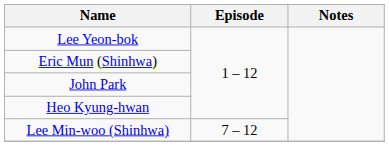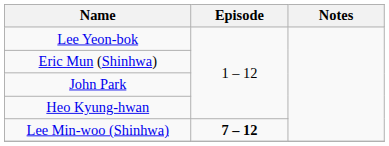(239, 130) normal -> (239, 130) bold
